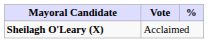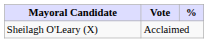(55, 29) bold -> (52, 29) normal
